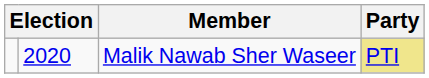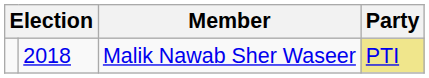(47, 55) 2020 -> (47, 55) 2018
